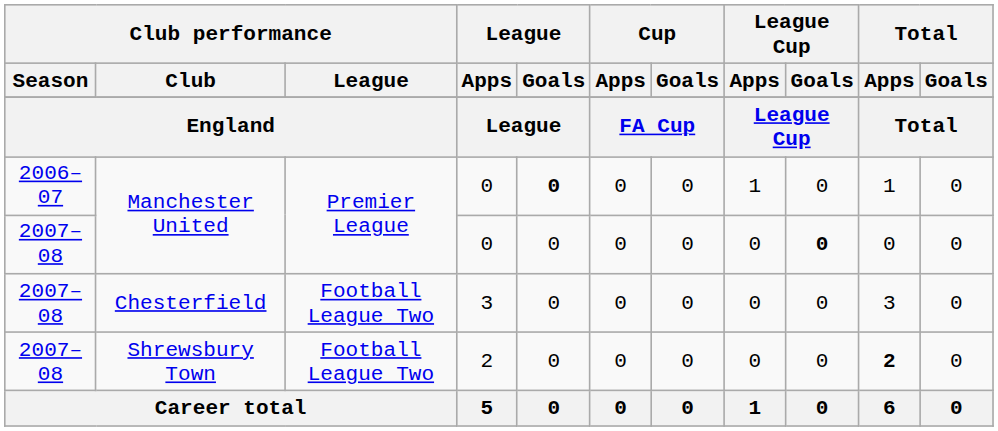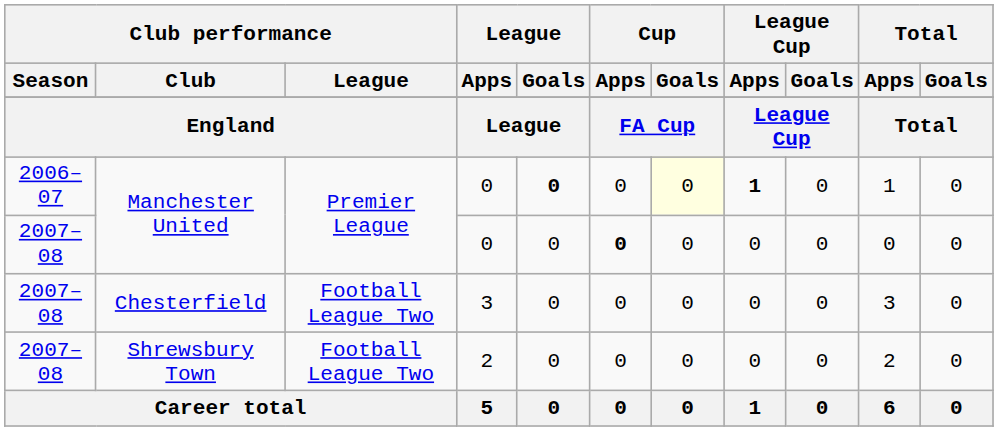(688, 186) no background -> (688, 186) lightyellow background
(755, 186) normal -> (755, 186) bold
(621, 244) normal -> (621, 244) bold
(822, 244) bold -> (822, 244) normal
(889, 362) bold -> (889, 362) normal
